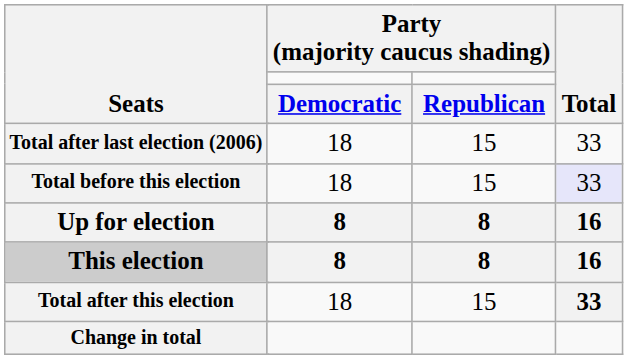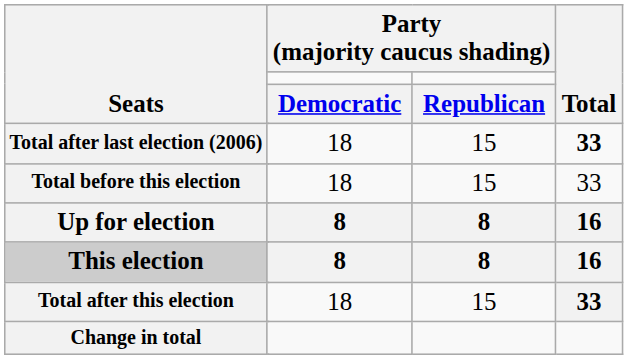(589, 143) normal -> (589, 143) bold
(589, 182) lavender background -> (589, 182) no background
